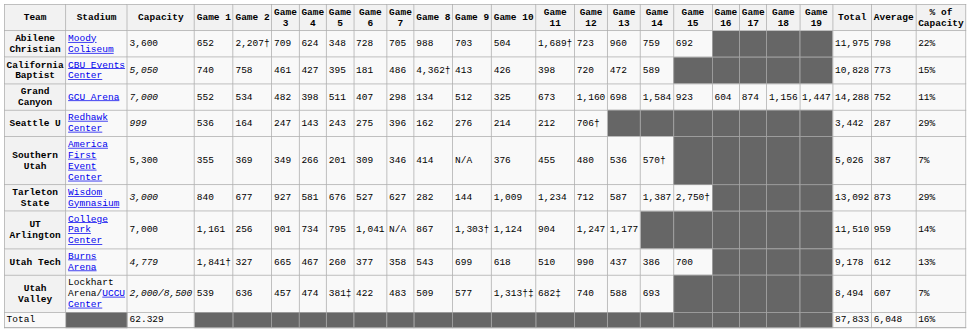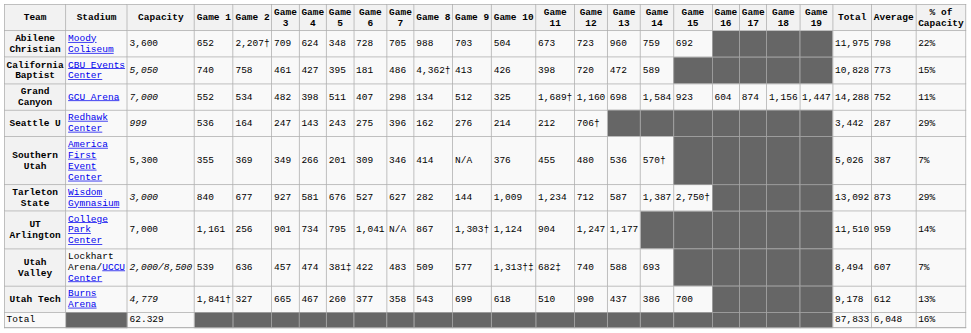(555, 44) 1,689† -> (547, 44) 673
(547, 97) 673 -> (555, 97) 1,689†
rows swapped: (35, 262) <-> (35, 294)
